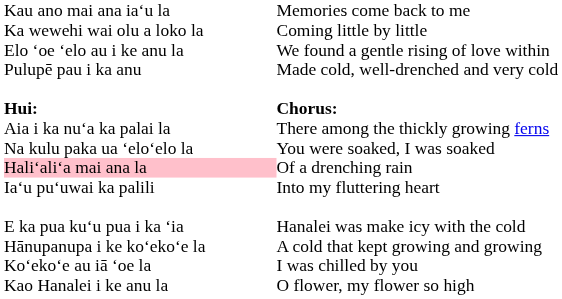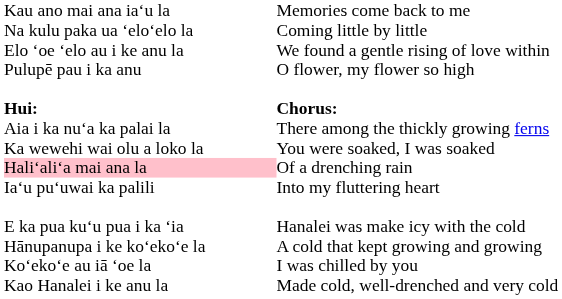(104, 30) Ka wewehi wai olu a loko la -> (99, 30) Na kulu paka ua ʻeloʻelo la
(417, 69) Made cold, well-drenched and very cold -> (375, 69) O flower, my flower so high
(99, 148) Na kulu paka ua ʻeloʻelo la -> (104, 148) Ka wewehi wai olu a loko la
(375, 285) O flower, my flower so high -> (417, 285) Made cold, well-drenched and very cold
